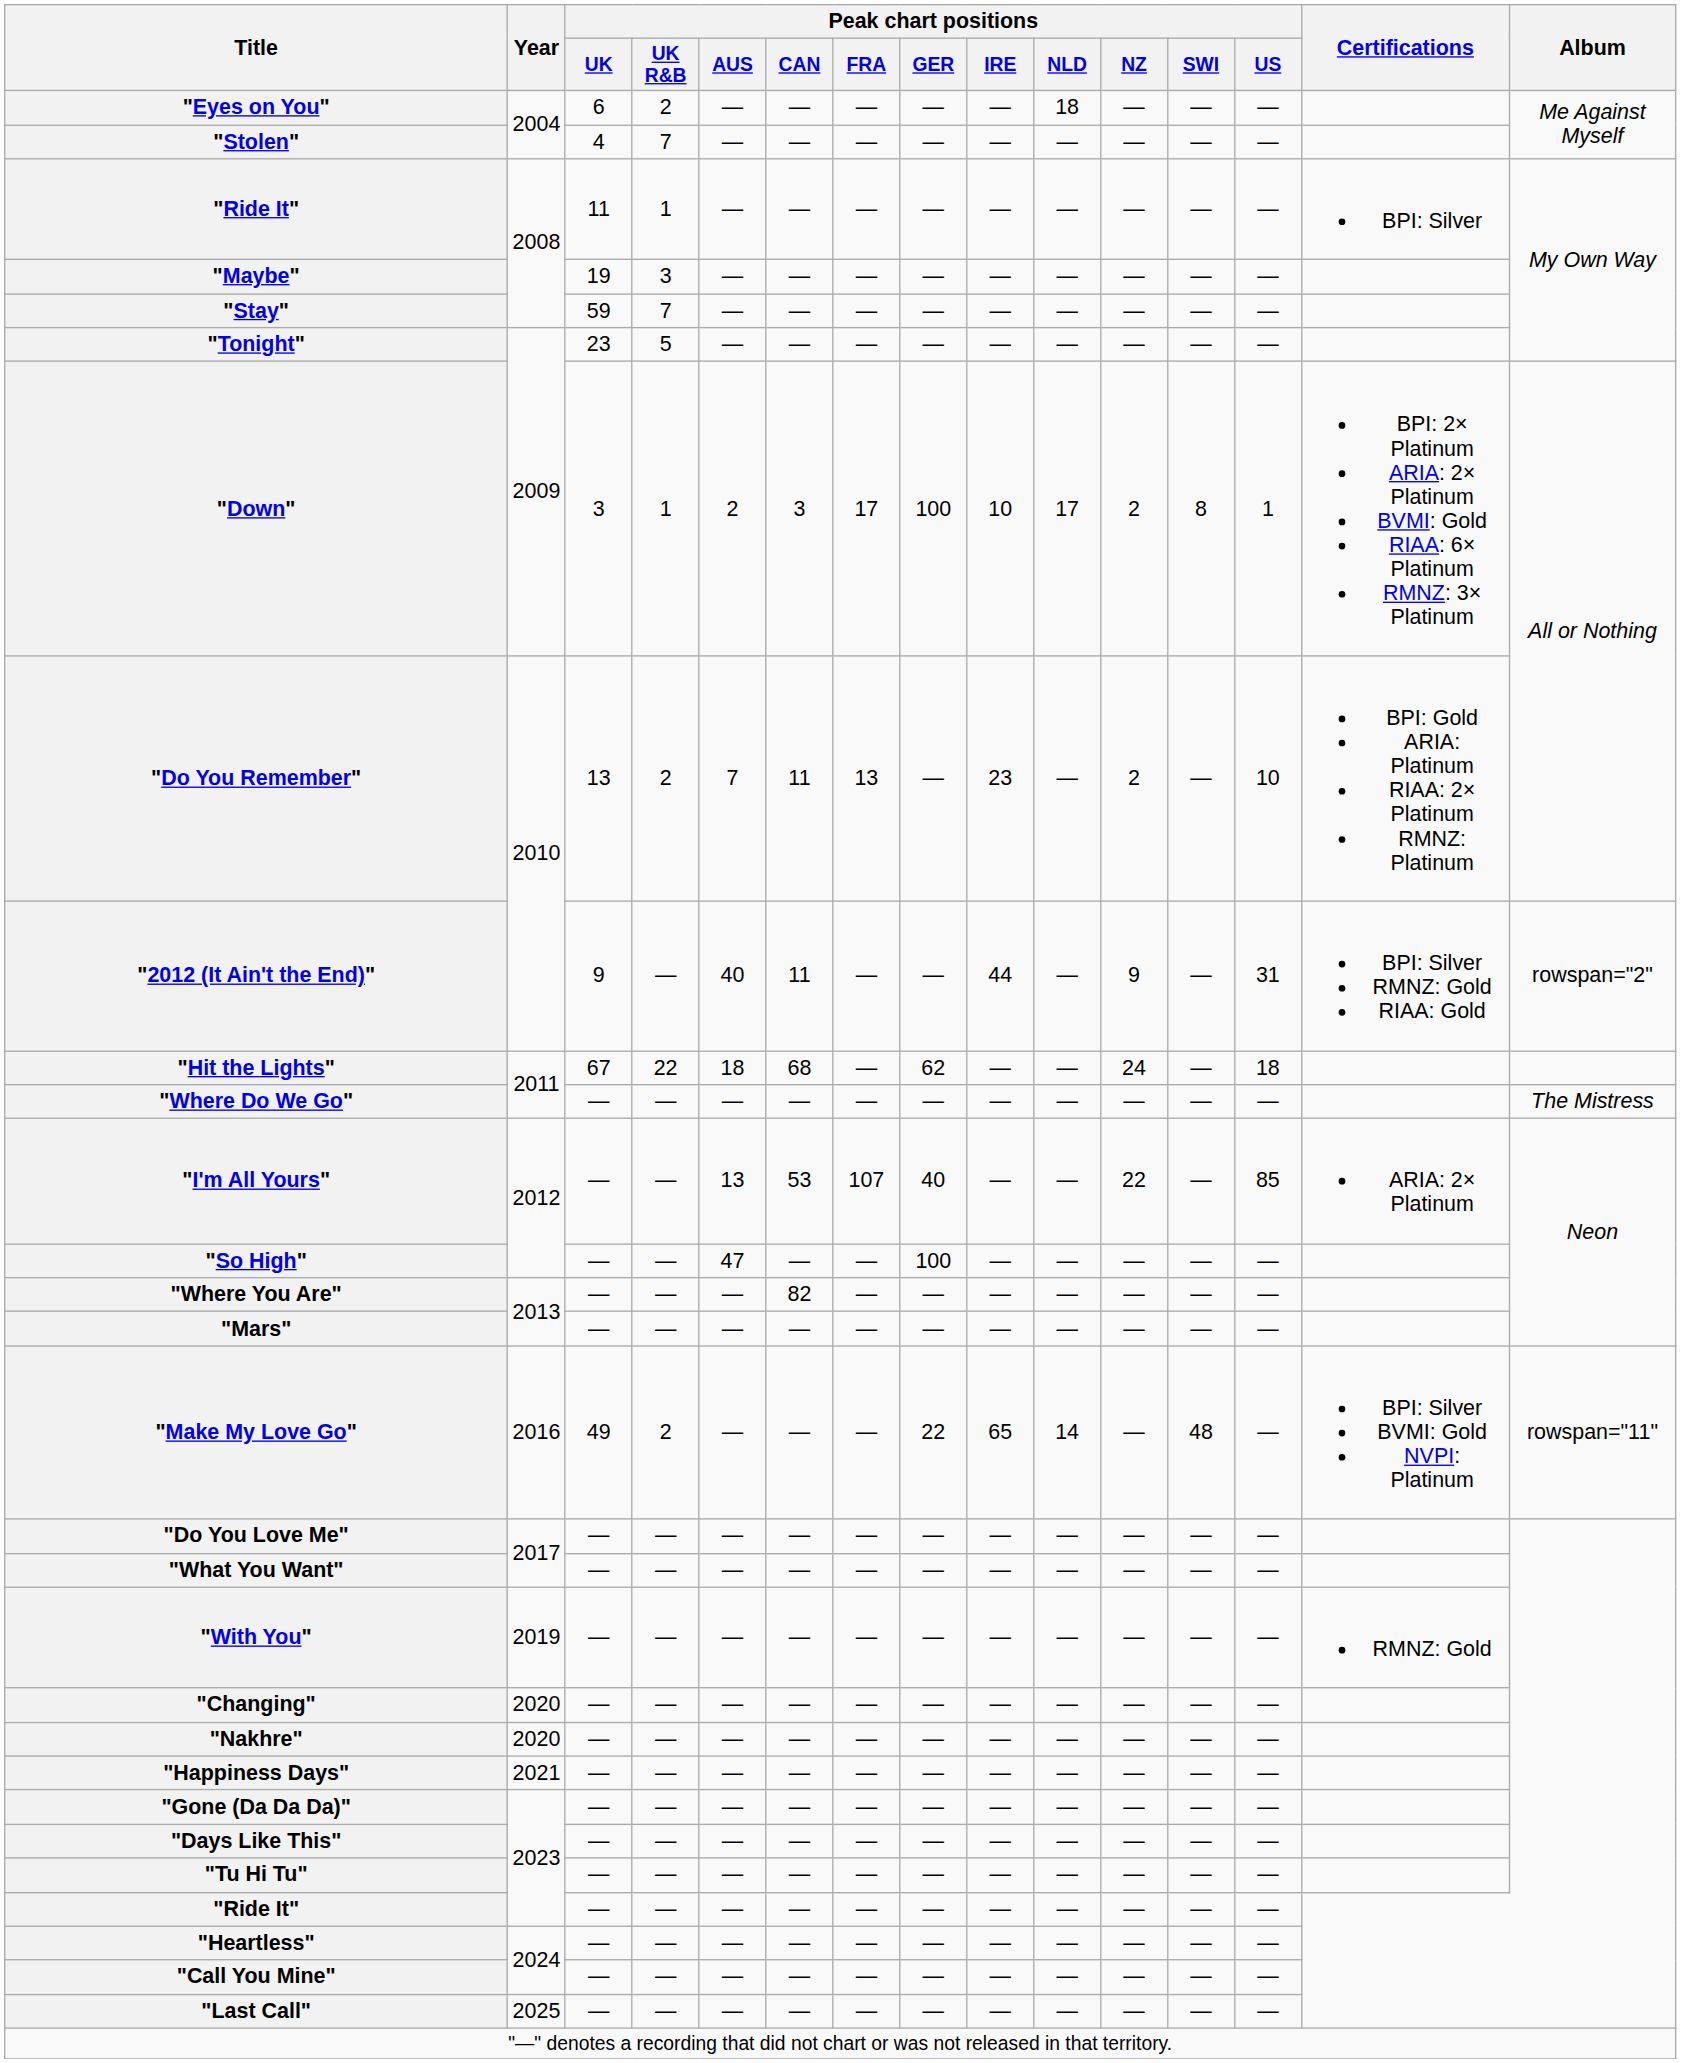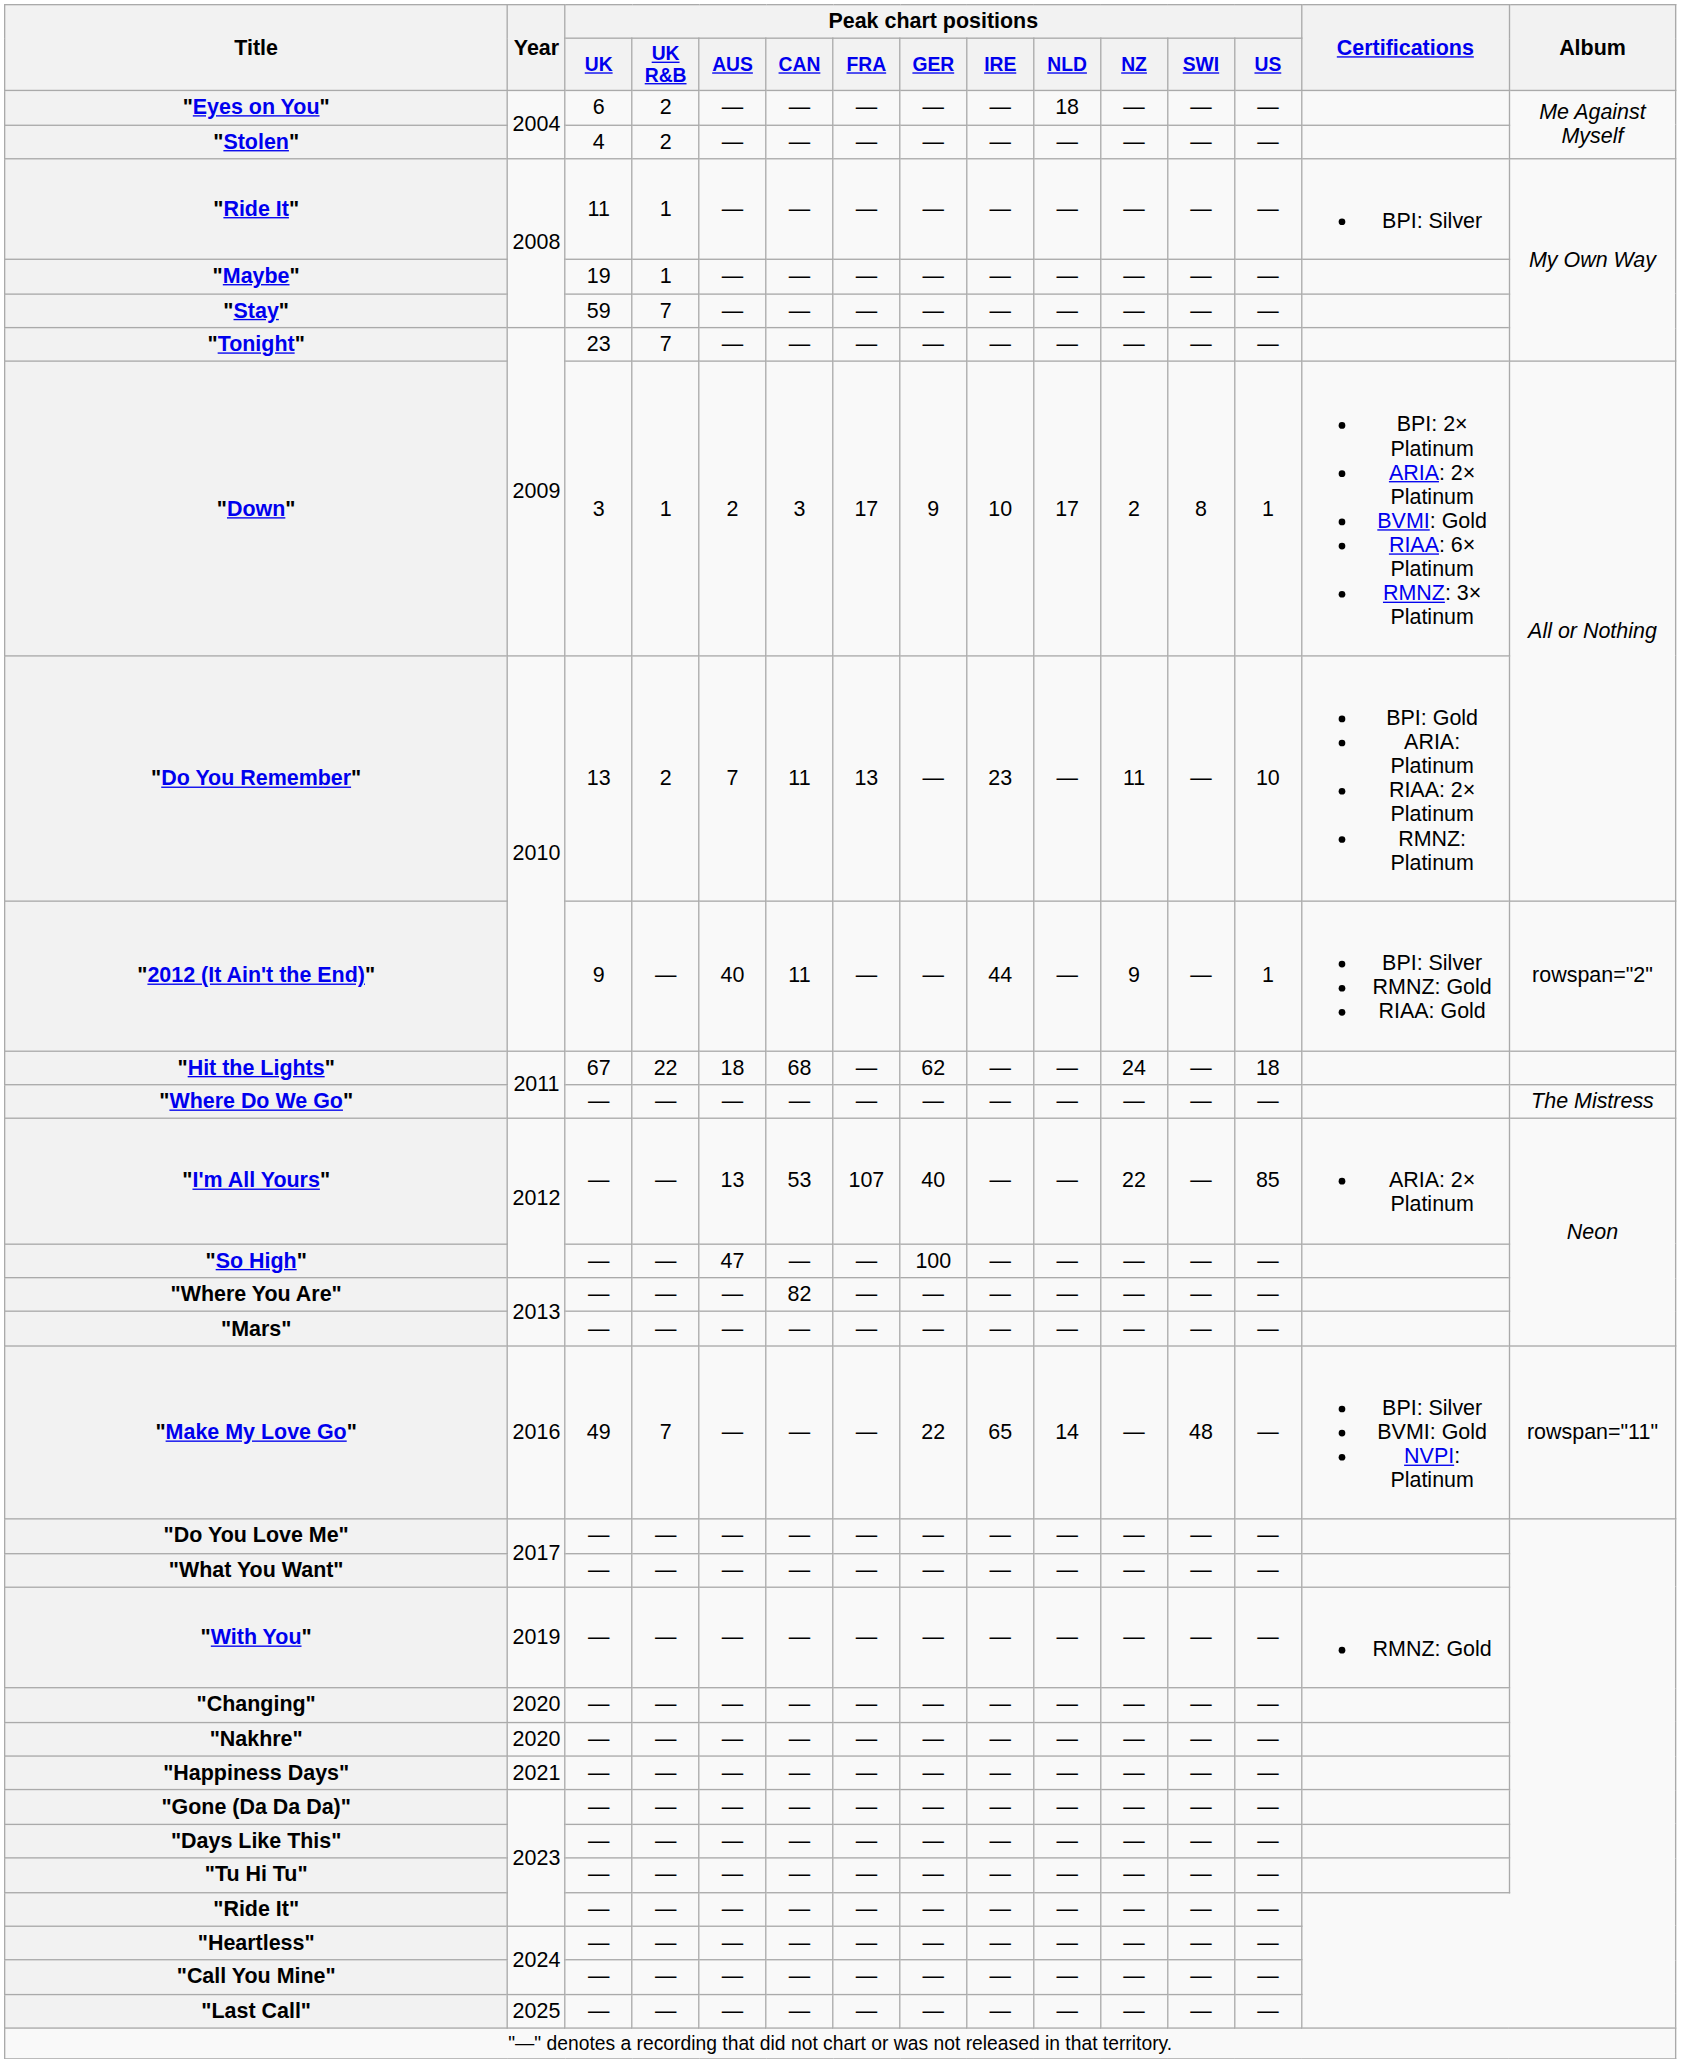(666, 141) 7 -> (666, 141) 2
(666, 276) 3 -> (666, 276) 1
(666, 344) 5 -> (666, 344) 7
(933, 508) 100 -> (933, 508) 9
(1134, 778) 2 -> (1134, 778) 11
(1268, 975) 31 -> (1268, 975) 1
(666, 1432) 2 -> (666, 1432) 7
